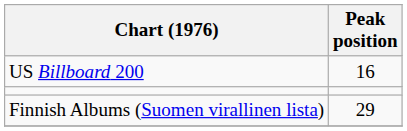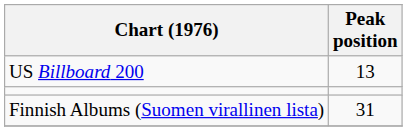(365, 71) 16 -> (365, 71) 13
(365, 110) 29 -> (365, 110) 31
